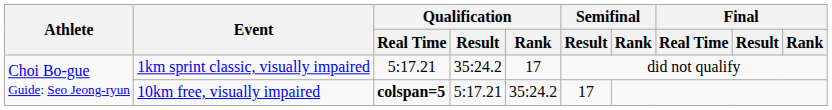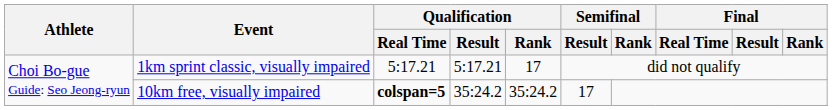(478, 67) 35:24.2 -> (478, 67) 5:17.21
(478, 92) 5:17.21 -> (478, 92) 35:24.2
